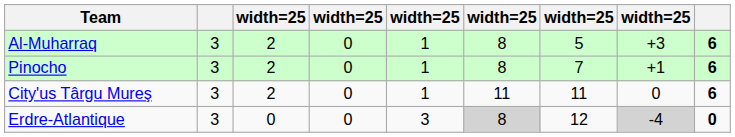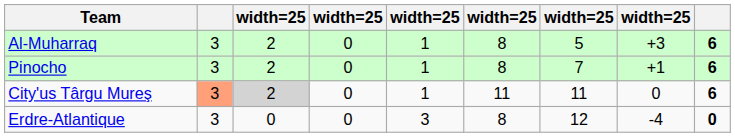(215, 94) no background -> (215, 94) lightsalmon background
(271, 94) no background -> (271, 94) lightgrey background
(502, 120) lightgrey background -> (502, 120) no background
(656, 120) lightgrey background -> (656, 120) no background
